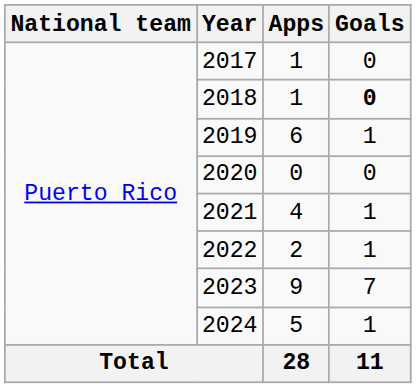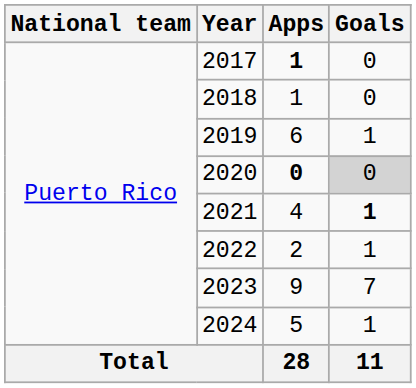(296, 61) normal -> (296, 61) bold
(370, 99) bold -> (370, 99) normal
(296, 175) normal -> (296, 175) bold
(370, 175) no background -> (370, 175) lightgrey background
(370, 212) normal -> (370, 212) bold
